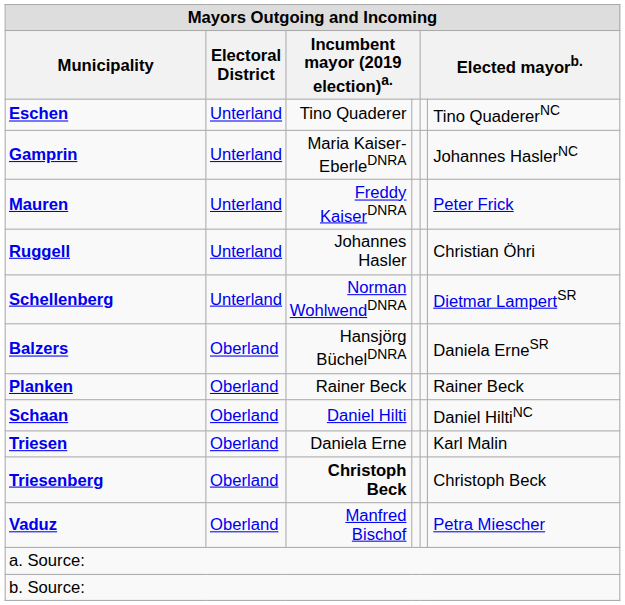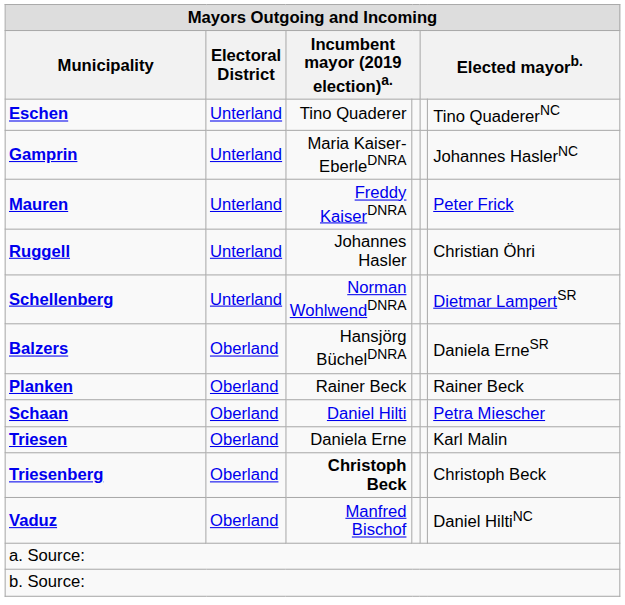(483, 415) Daniel HiltiNC -> (489, 413) Petra Miescher
(489, 525) Petra Miescher -> (483, 520) Daniel HiltiNC
